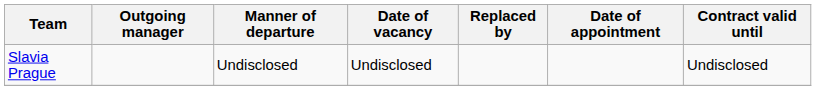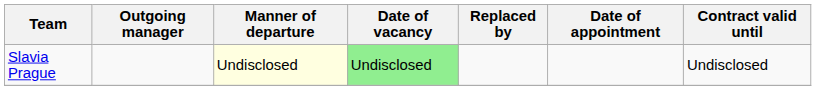(257, 65) no background -> (257, 65) lightyellow background
(391, 65) no background -> (391, 65) lightgreen background
